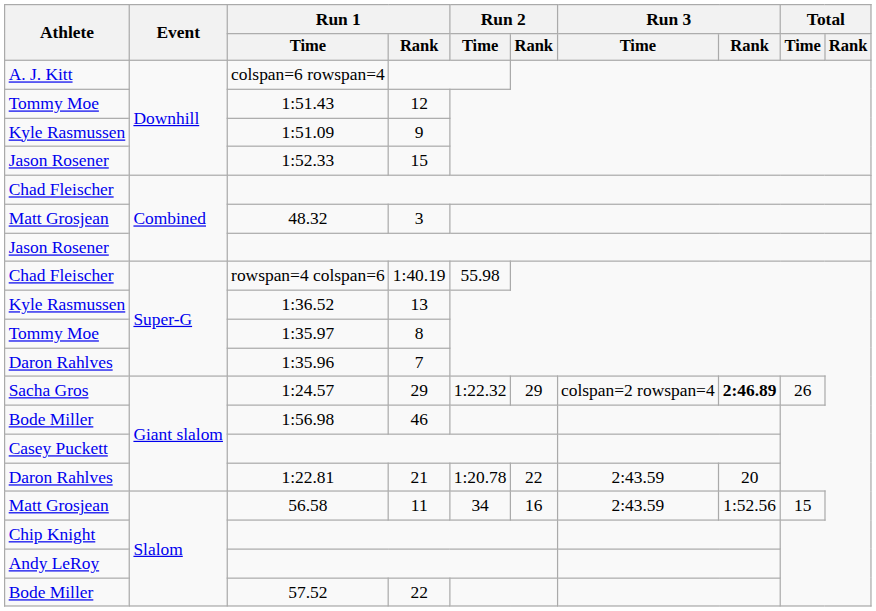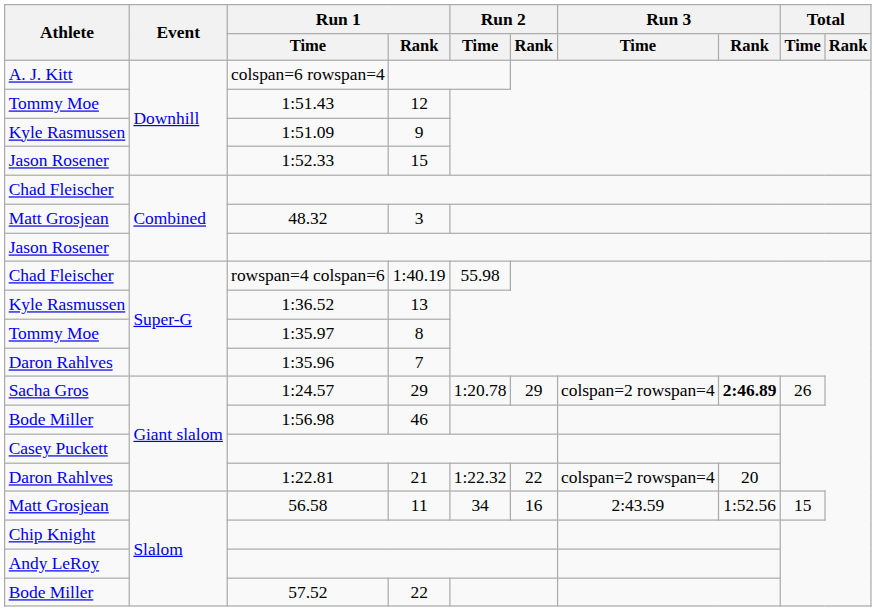(480, 391) 1:22.32 -> (480, 391) 1:20.78
(480, 477) 1:20.78 -> (480, 477) 1:22.32
(638, 477) 2:43.59 -> (638, 477) colspan=2 rowspan=4
